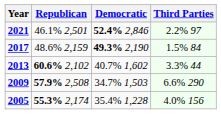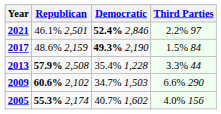(61, 65) 60.6% 2,102 -> (61, 65) 57.9% 2,508
(121, 65) 40.7% 1,602 -> (121, 65) 35.4% 1,228
(61, 82) 57.9% 2,508 -> (61, 82) 60.6% 2,102
(121, 100) 35.4% 1,228 -> (121, 100) 40.7% 1,602
